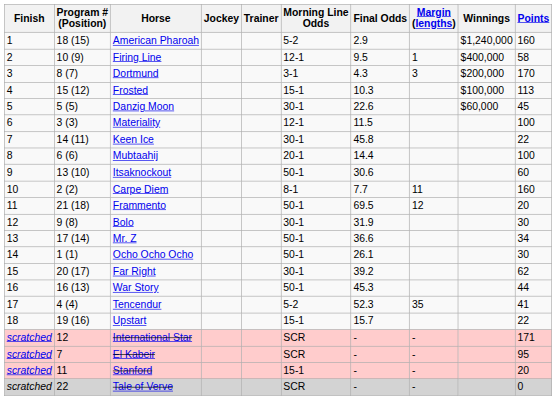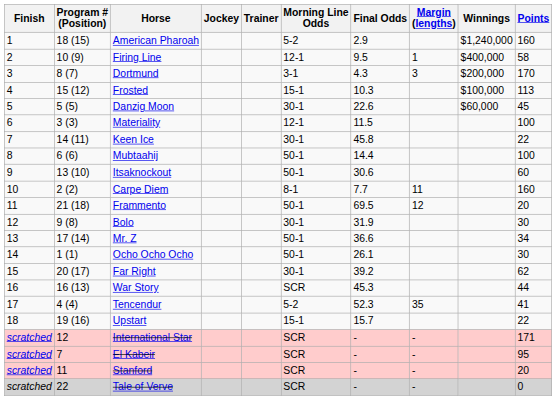(294, 156) 20-1 -> (294, 156) 50-1
(294, 288) 50-1 -> (294, 288) SCR
(294, 370) 15-1 -> (294, 370) SCR
